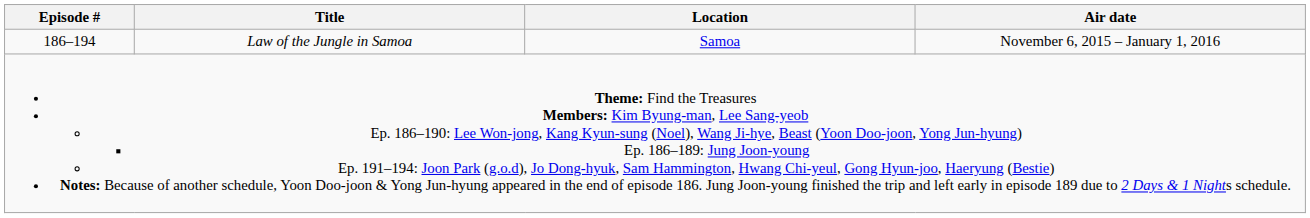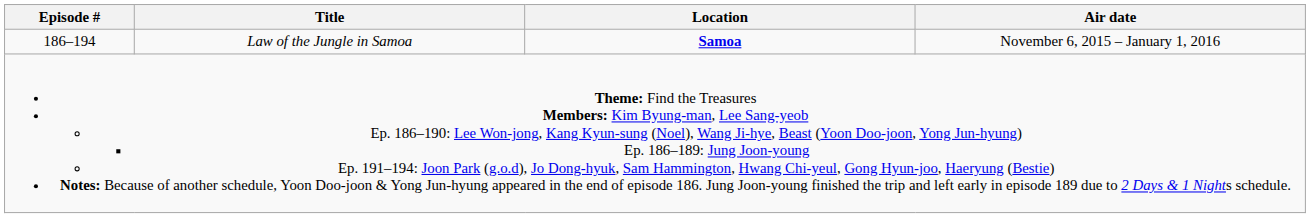(720, 41) normal -> (720, 41) bold
